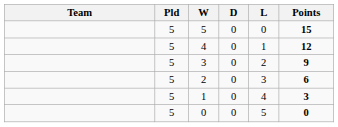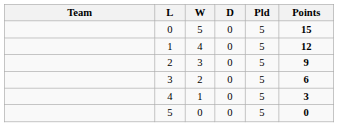columns swapped: (172, 12) <-> (264, 12)
